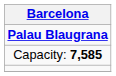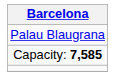(58, 34) bold -> (58, 34) normal
